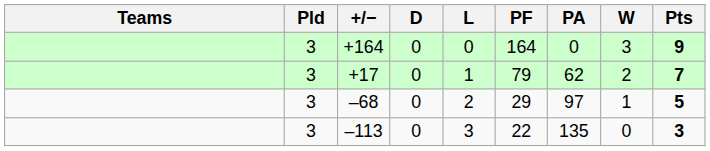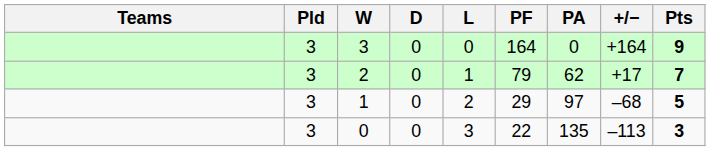columns swapped: (626, 18) <-> (364, 18)
